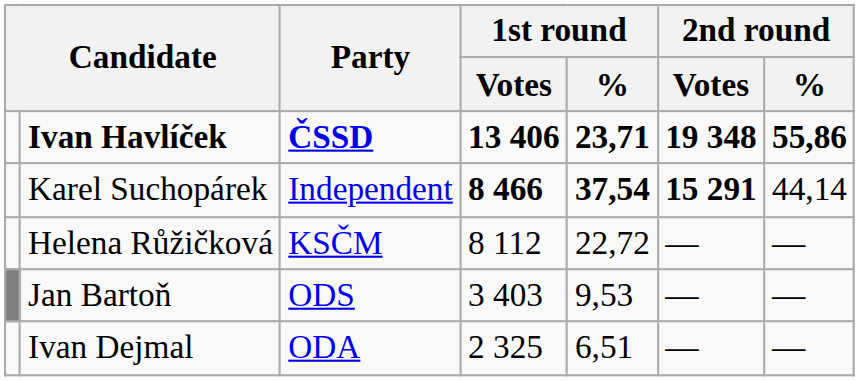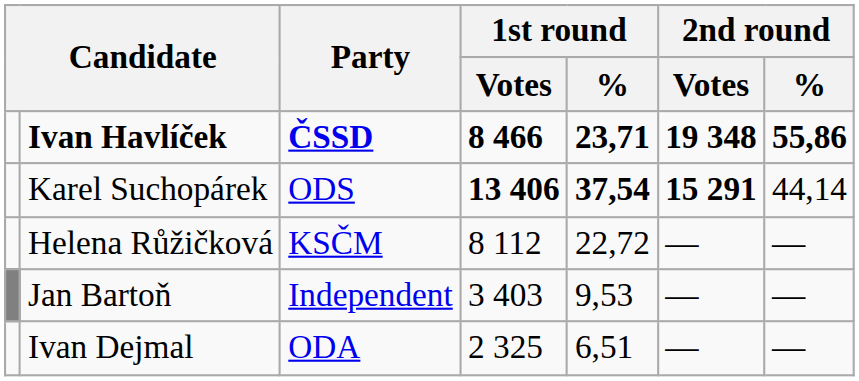(514, 136) 13 406 -> (506, 136) 8 466
(371, 189) Independent -> (322, 189) ODS
(506, 189) 8 466 -> (514, 189) 13 406
(322, 294) ODS -> (371, 294) Independent
